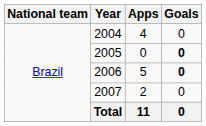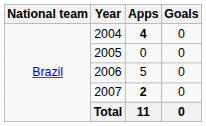(143, 33) normal -> (143, 33) bold
(181, 53) bold -> (181, 53) normal
(181, 72) bold -> (181, 72) normal
(143, 92) normal -> (143, 92) bold
